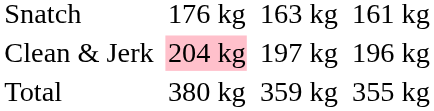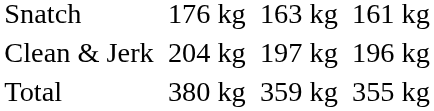(207, 52) pink background -> (207, 52) no background
